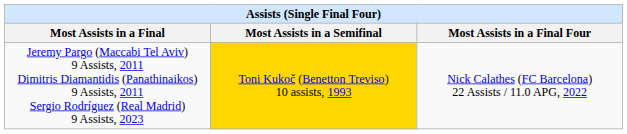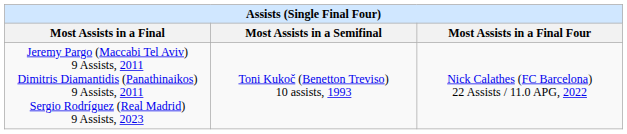(314, 85) gold background -> (314, 85) no background
